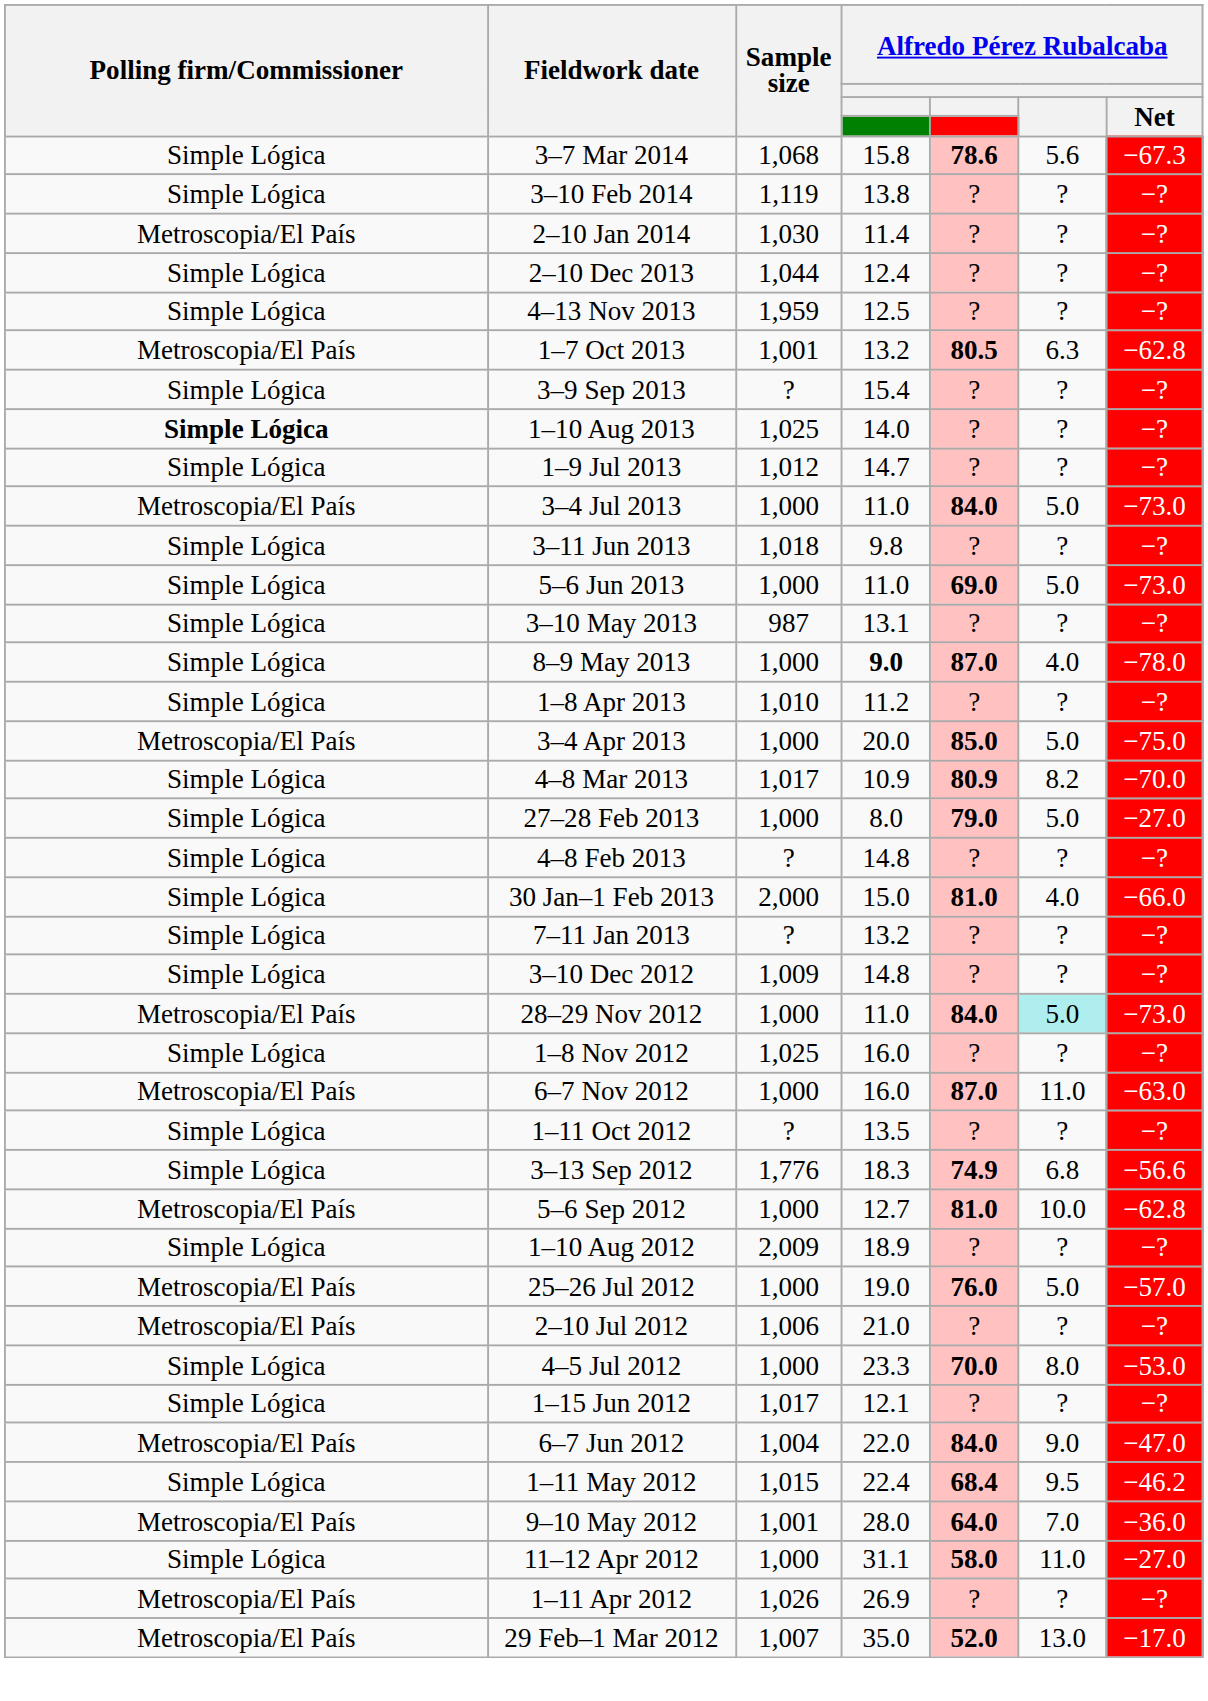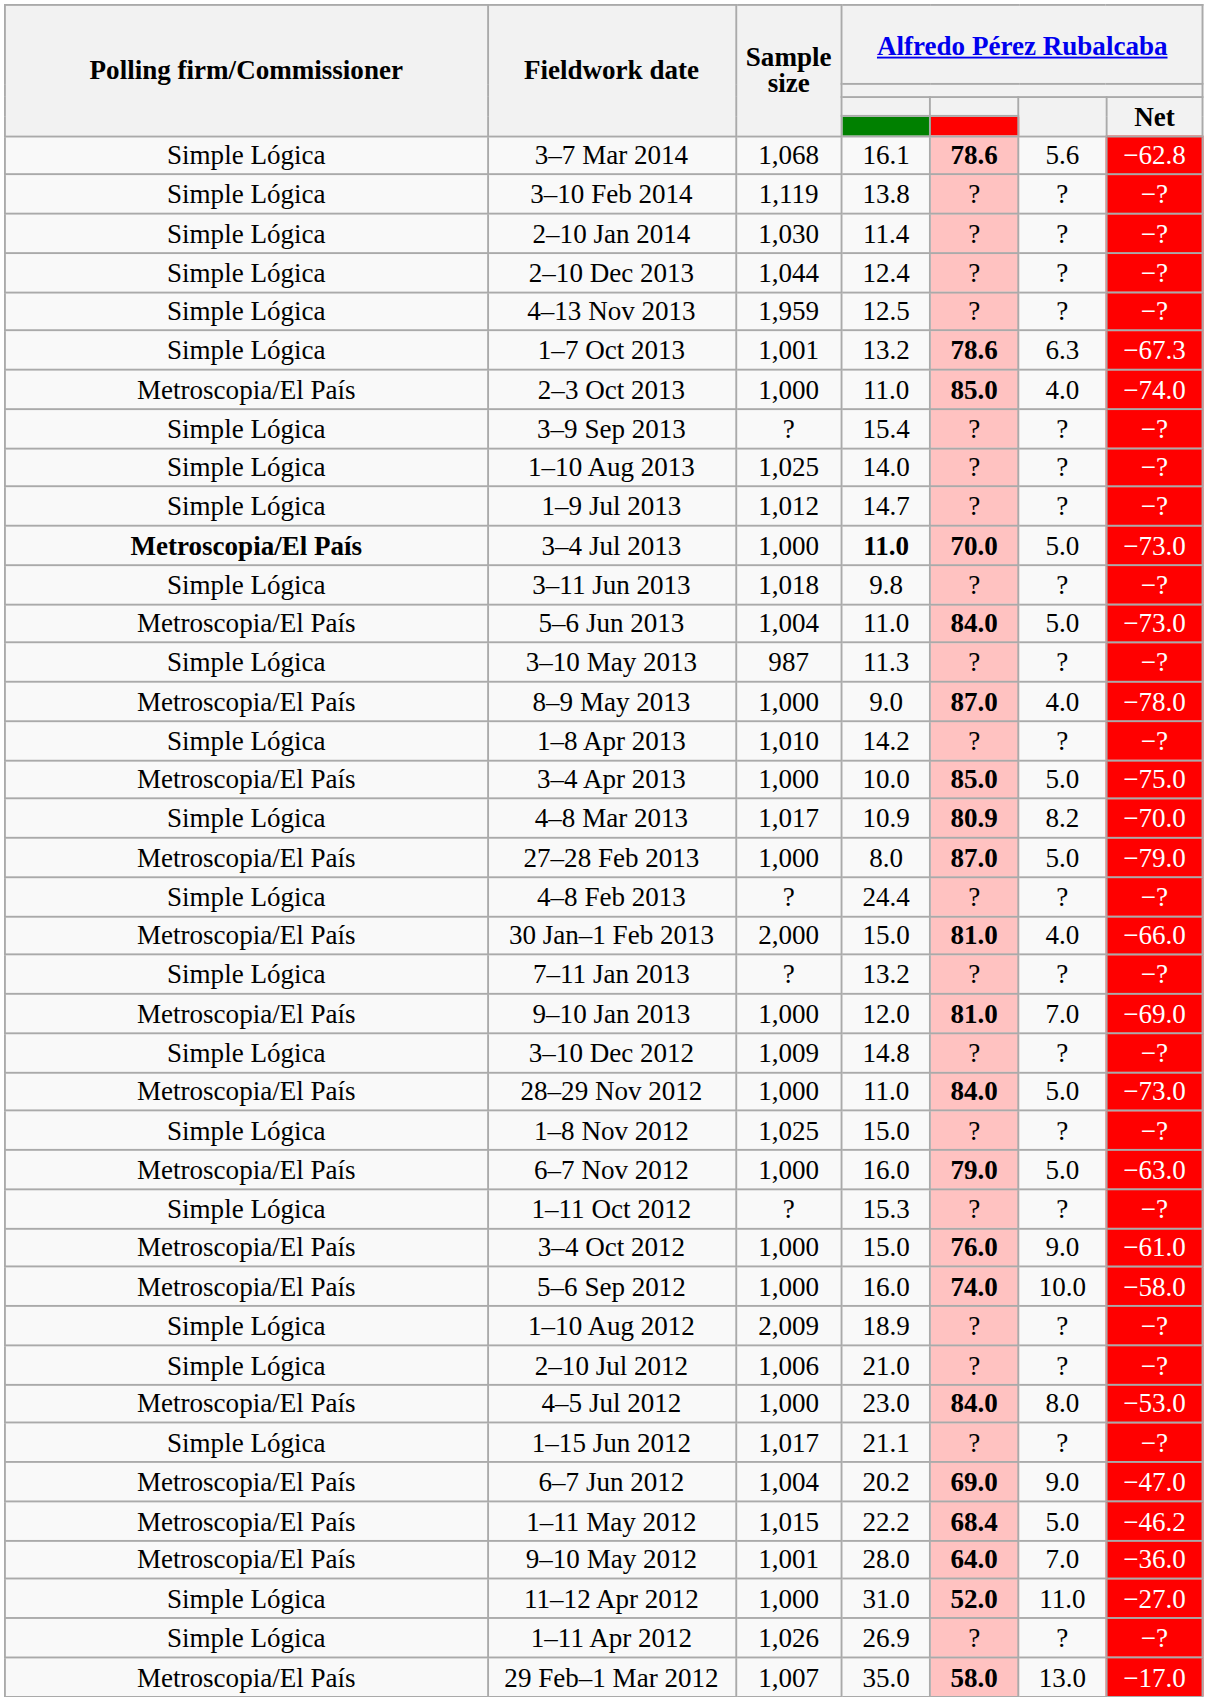(886, 155) 15.8 -> (886, 155) 16.1
(1154, 155) −67.3 -> (1154, 155) −62.8
(246, 234) Metroscopia/El País -> (246, 234) Simple Lógica
(246, 351) Metroscopia/El País -> (246, 351) Simple Lógica
(974, 351) 80.5 -> (974, 351) 78.6
(1154, 351) −62.8 -> (1154, 351) −67.3
+ row: (611, 390)
(246, 429) bold -> (246, 468) normal
(246, 507) normal -> (246, 546) bold
(886, 507) normal -> (886, 546) bold
(974, 507) 84.0 -> (974, 546) 70.0
(246, 585) Simple Lógica -> (246, 624) Metroscopia/El País
(789, 585) 1,000 -> (789, 624) 1,004
(974, 585) 69.0 -> (974, 624) 84.0
(886, 624) 13.1 -> (886, 663) 11.3
(246, 663) Simple Lógica -> (246, 702) Metroscopia/El País
(886, 663) bold -> (886, 702) normal
(886, 702) 11.2 -> (886, 741) 14.2
(886, 741) 20.0 -> (886, 780) 10.0
(246, 819) Simple Lógica -> (246, 858) Metroscopia/El País
(974, 819) 79.0 -> (974, 858) 87.0
(1154, 819) −27.0 -> (1154, 858) −79.0
(886, 858) 14.8 -> (886, 897) 24.4
(246, 897) Simple Lógica -> (246, 936) Metroscopia/El País
+ row: (611, 1014)
(1062, 1014) paleturquoise background -> (1062, 1092) no background
(886, 1053) 16.0 -> (886, 1131) 15.0
(974, 1092) 87.0 -> (974, 1170) 79.0
(1062, 1092) 11.0 -> (1062, 1170) 5.0
(886, 1131) 13.5 -> (886, 1209) 15.3
+ row: (611, 1248)
- row: (611, 1170)
(886, 1209) 12.7 -> (886, 1287) 16.0
(974, 1209) 81.0 -> (974, 1287) 74.0
(1154, 1209) −62.8 -> (1154, 1287) −58.0
- row: (611, 1287)
(246, 1326) Metroscopia/El País -> (246, 1365) Simple Lógica
(246, 1365) Simple Lógica -> (246, 1404) Metroscopia/El País
(886, 1365) 23.3 -> (886, 1404) 23.0
(974, 1365) 70.0 -> (974, 1404) 84.0
(886, 1404) 12.1 -> (886, 1443) 21.1
(886, 1443) 22.0 -> (886, 1482) 20.2
(974, 1443) 84.0 -> (974, 1482) 69.0
(246, 1482) Simple Lógica -> (246, 1521) Metroscopia/El País
(886, 1482) 22.4 -> (886, 1521) 22.2
(1062, 1482) 9.5 -> (1062, 1521) 5.0
(886, 1560) 31.1 -> (886, 1599) 31.0
(974, 1560) 58.0 -> (974, 1599) 52.0
(246, 1599) Metroscopia/El País -> (246, 1638) Simple Lógica
(974, 1638) 52.0 -> (974, 1677) 58.0
